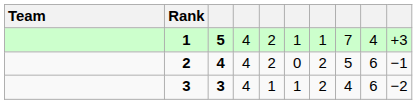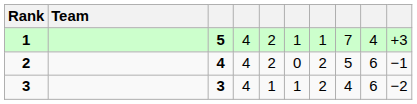columns swapped: (186, 16) <-> (27, 16)
